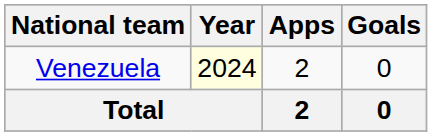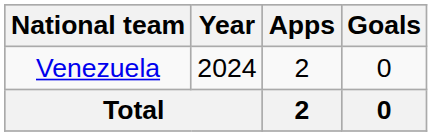(227, 67) lightyellow background -> (227, 67) no background
